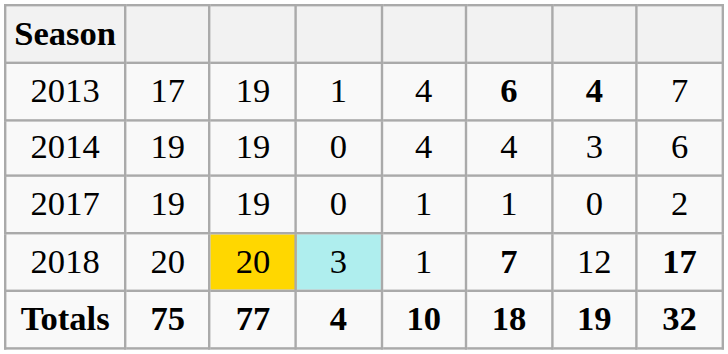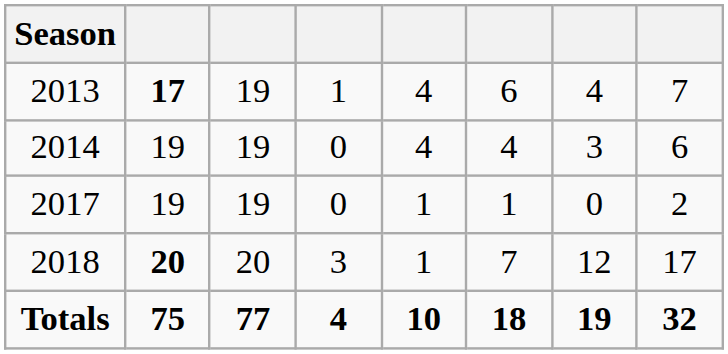(168, 90) normal -> (168, 90) bold
(509, 90) bold -> (509, 90) normal
(594, 90) bold -> (594, 90) normal
(168, 261) normal -> (168, 261) bold
(253, 261) gold background -> (253, 261) no background
(338, 261) paleturquoise background -> (338, 261) no background
(509, 261) bold -> (509, 261) normal
(680, 261) bold -> (680, 261) normal
